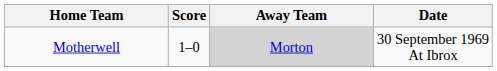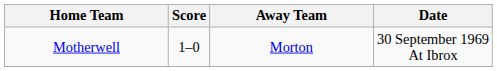(291, 46) lightgrey background -> (291, 46) no background
